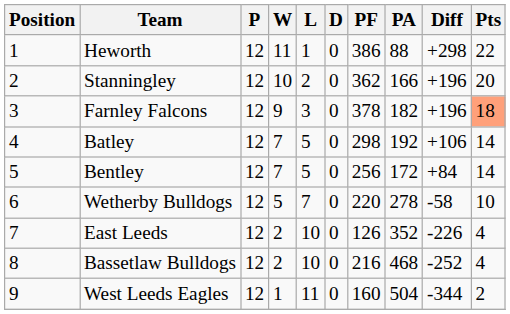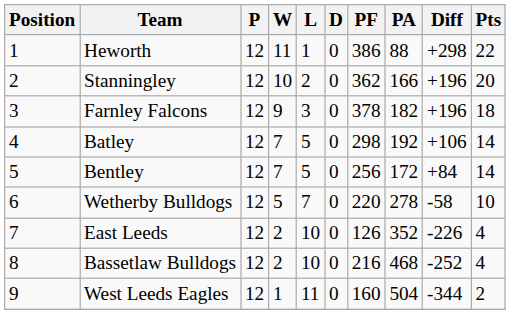(485, 111) lightsalmon background -> (485, 111) no background
